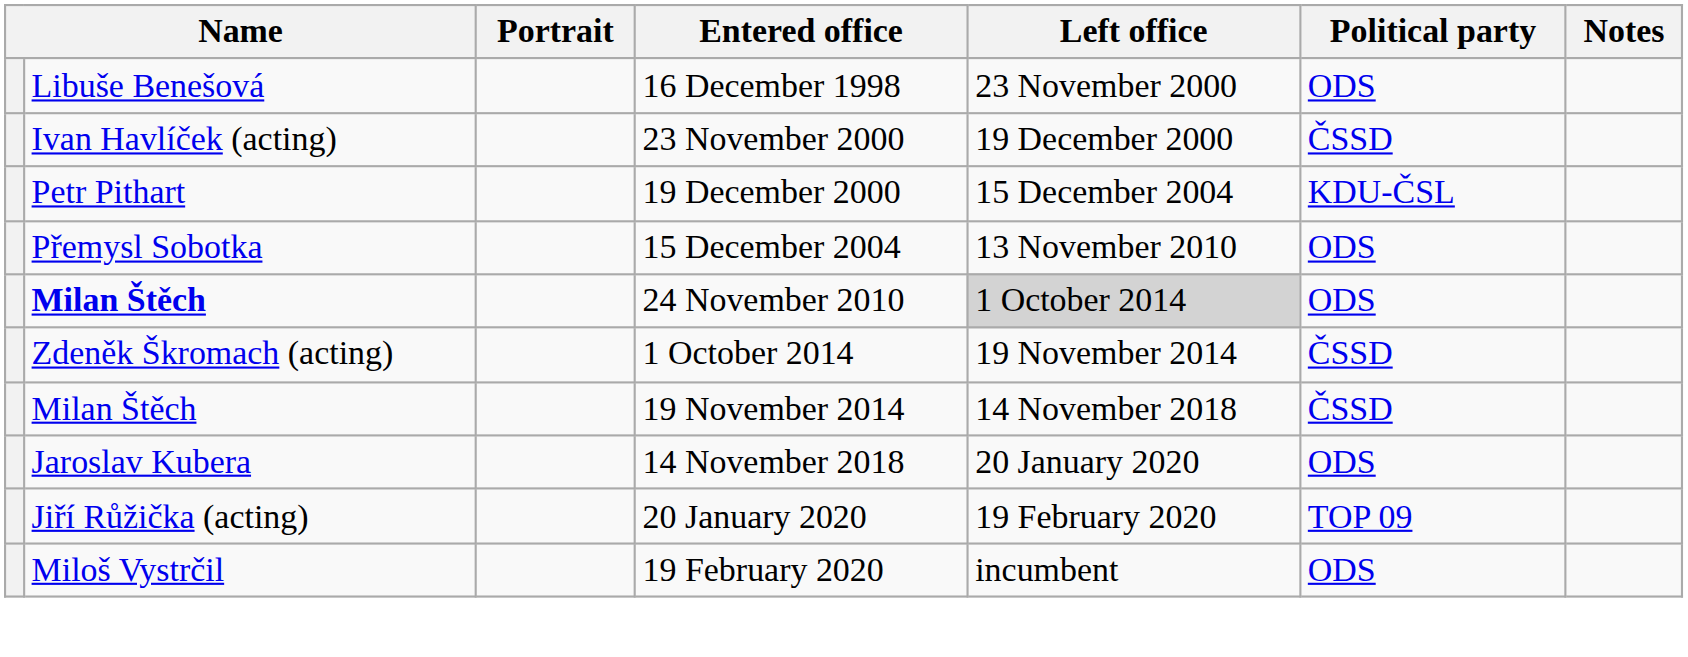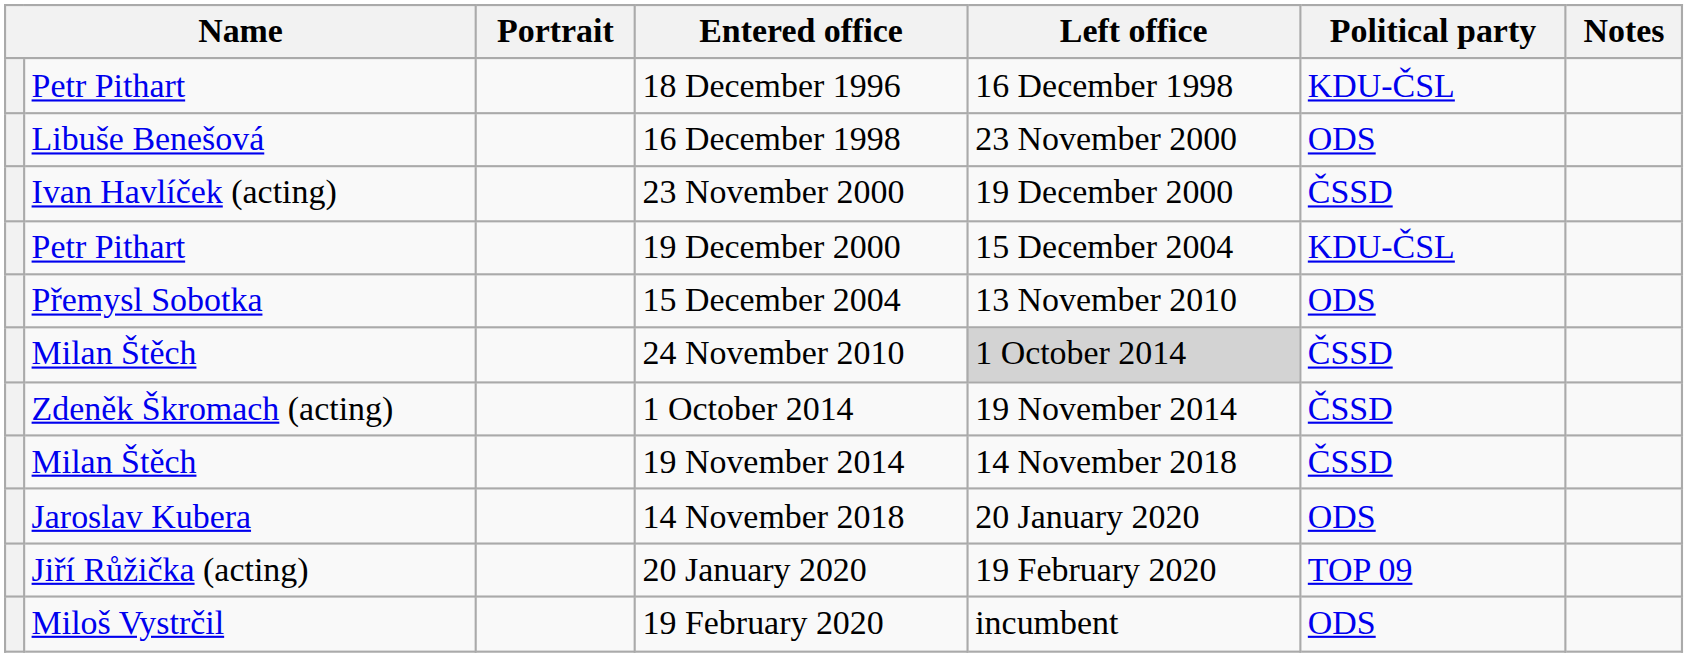+ row: (772, 85)
(119, 300) bold -> (114, 354) normal
(1342, 300) ODS -> (1350, 354) ČSSD
